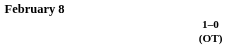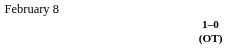(35, 9) bold -> (32, 9) normal
